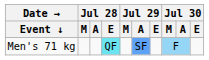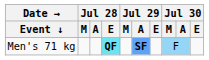(111, 46) normal -> (111, 46) bold
(141, 46) normal -> (141, 46) bold
